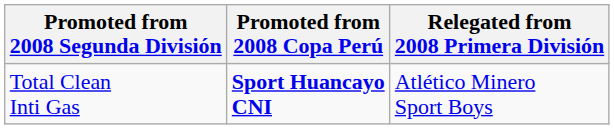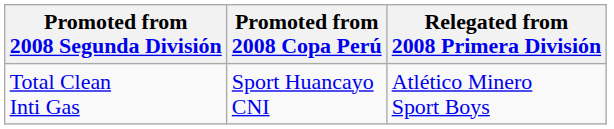(308, 93) bold -> (303, 93) normal
